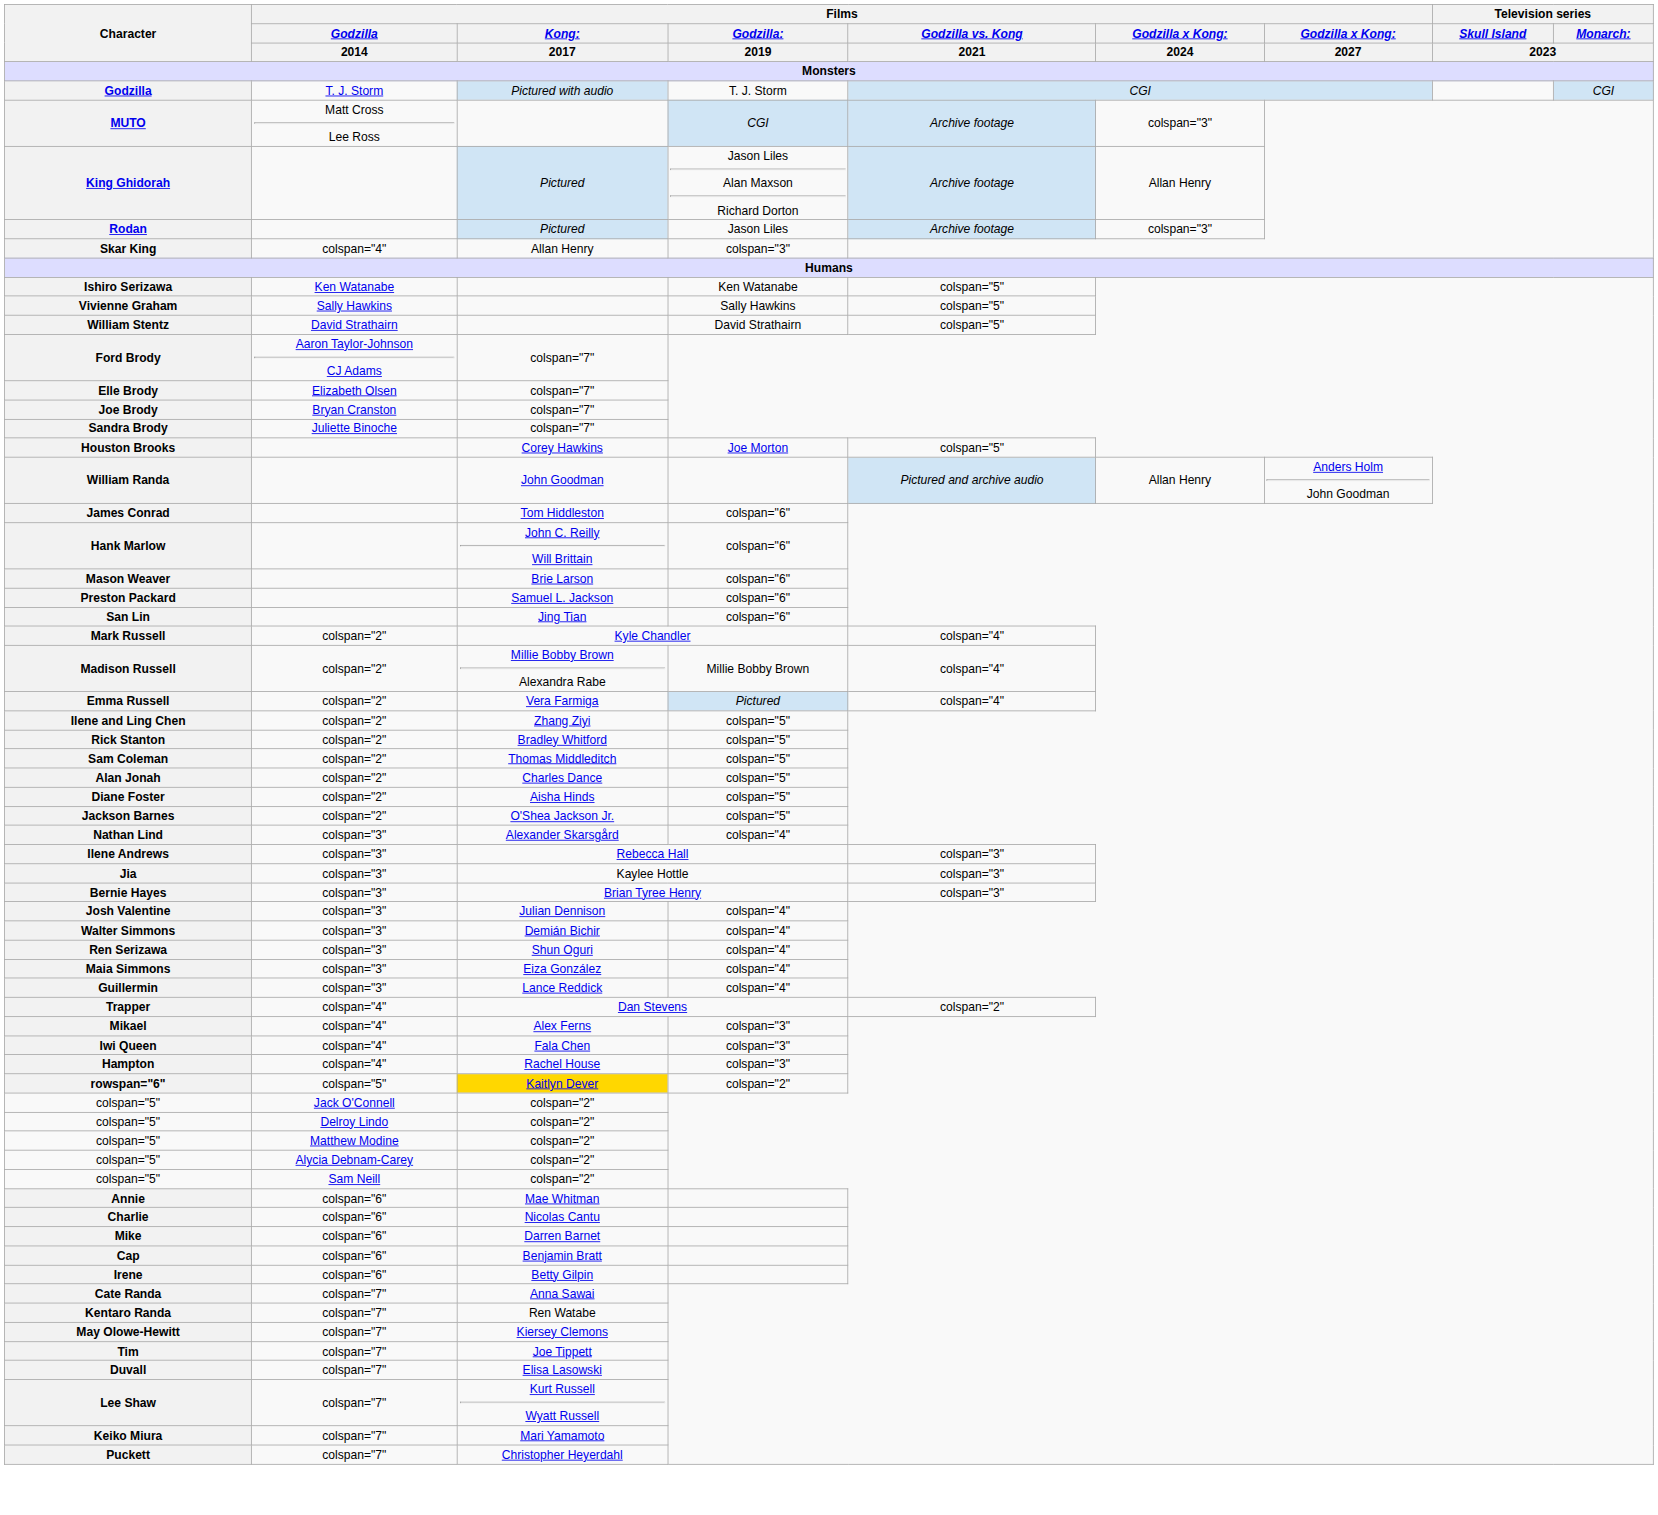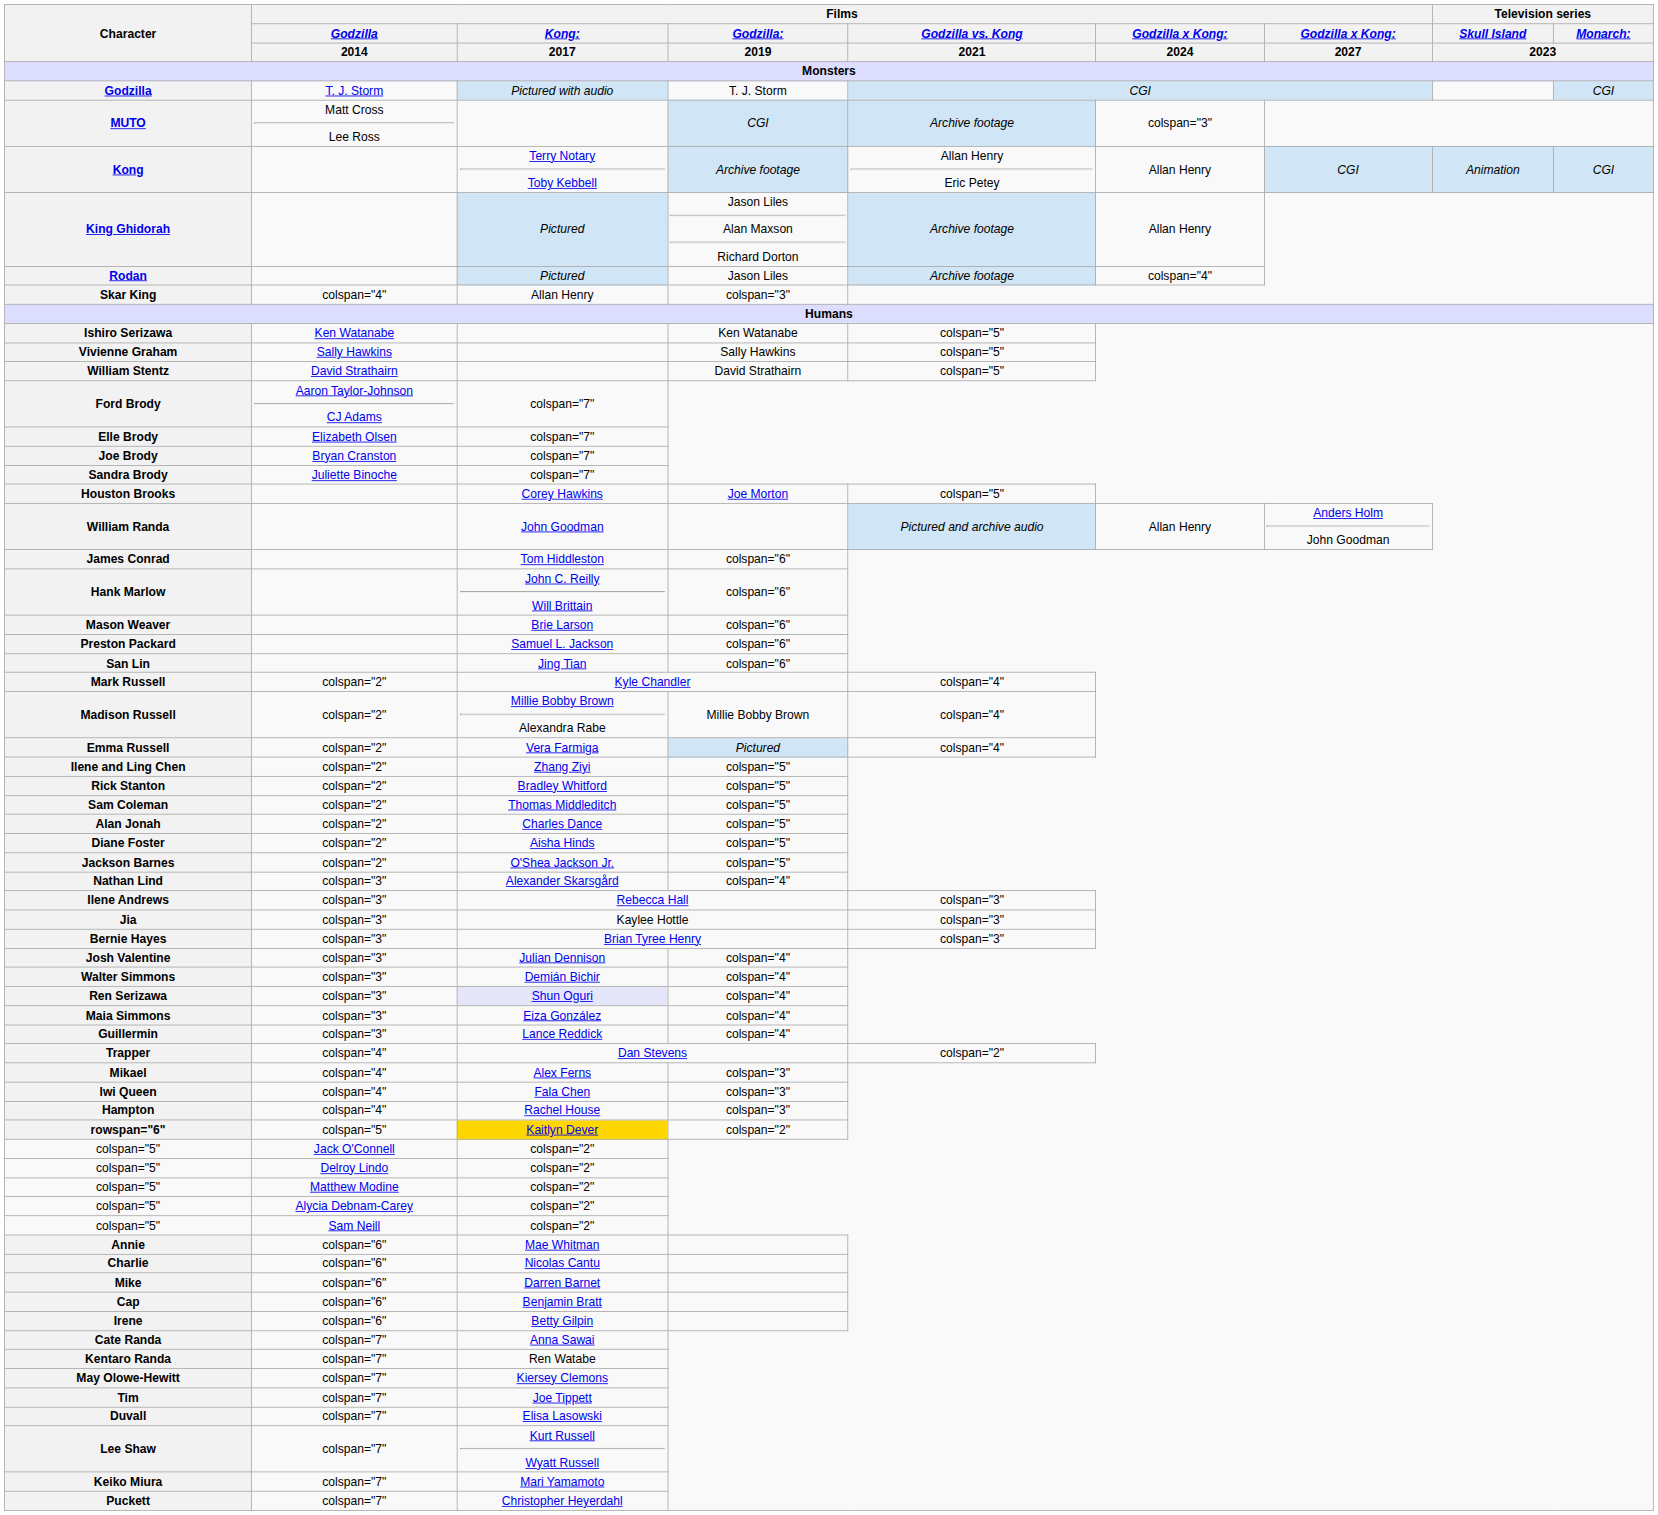+ row: (128, 170)
(1180, 230) colspan="3" -> (1180, 276) colspan="4"
(562, 950) no background -> (562, 996) lavender background
